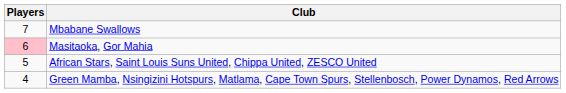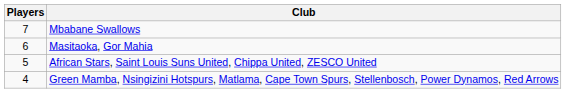(26, 46) pink background -> (26, 46) no background
